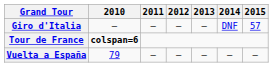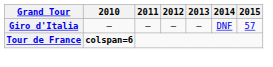- row: (46, 55)
